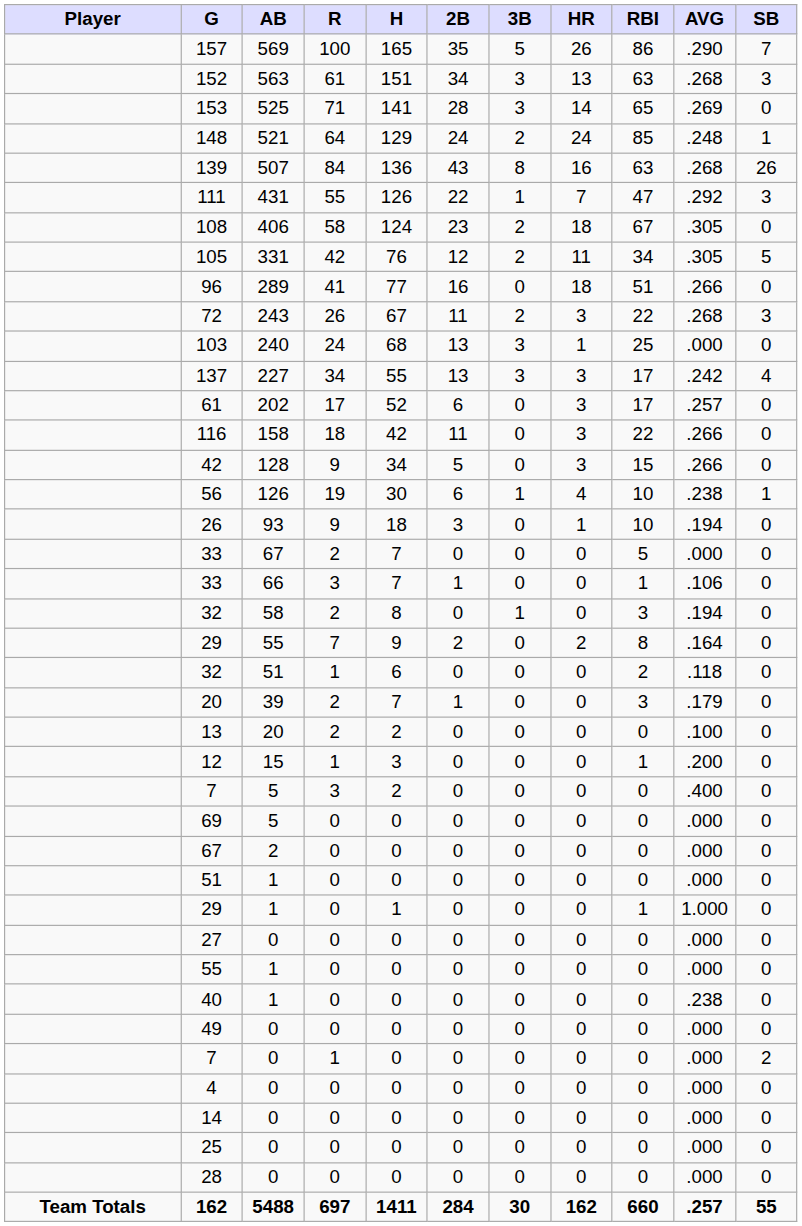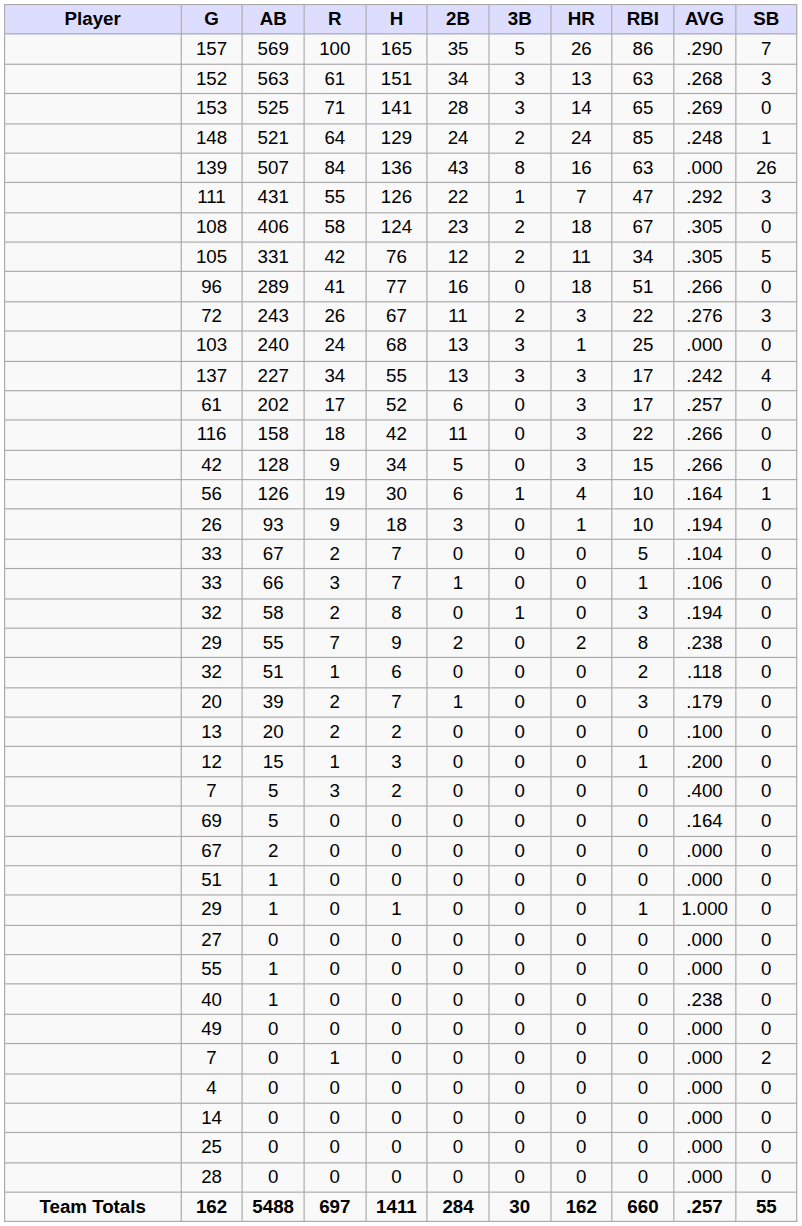(705, 167) .268 -> (705, 167) .000
(705, 316) .268 -> (705, 316) .276
(705, 494) .238 -> (705, 494) .164
(705, 553) .000 -> (705, 553) .104
(705, 642) .164 -> (705, 642) .238
(705, 820) .000 -> (705, 820) .164
